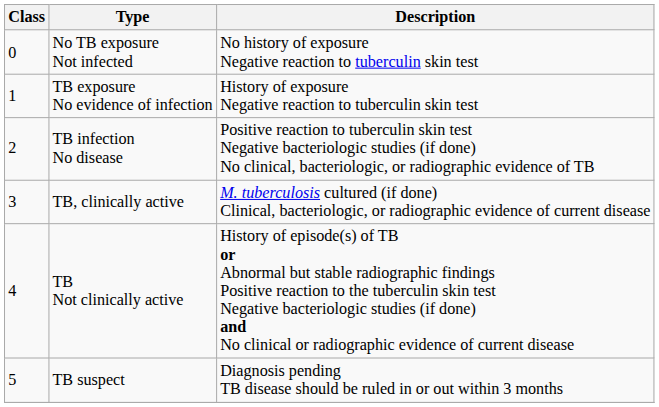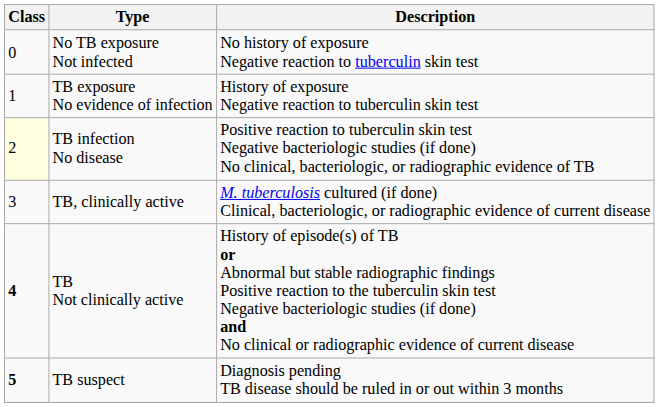(12, 148) no background -> (12, 148) lightyellow background
(12, 290) normal -> (12, 290) bold
(12, 380) normal -> (12, 380) bold
